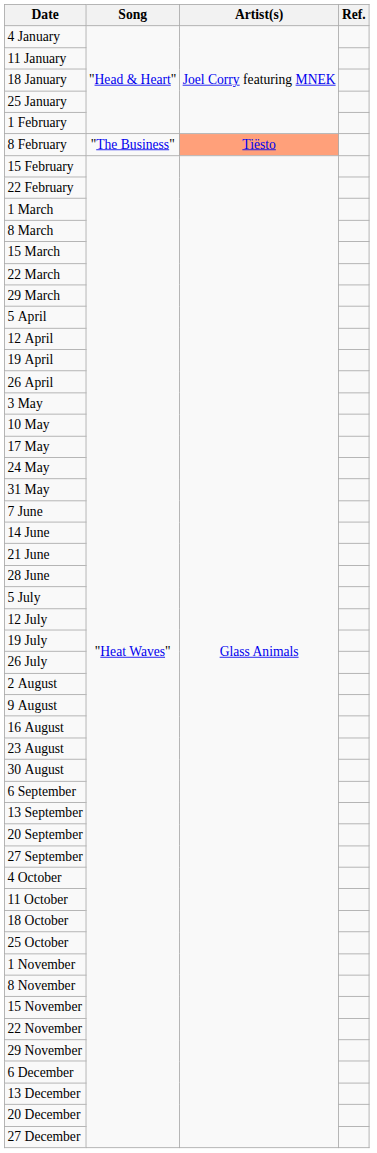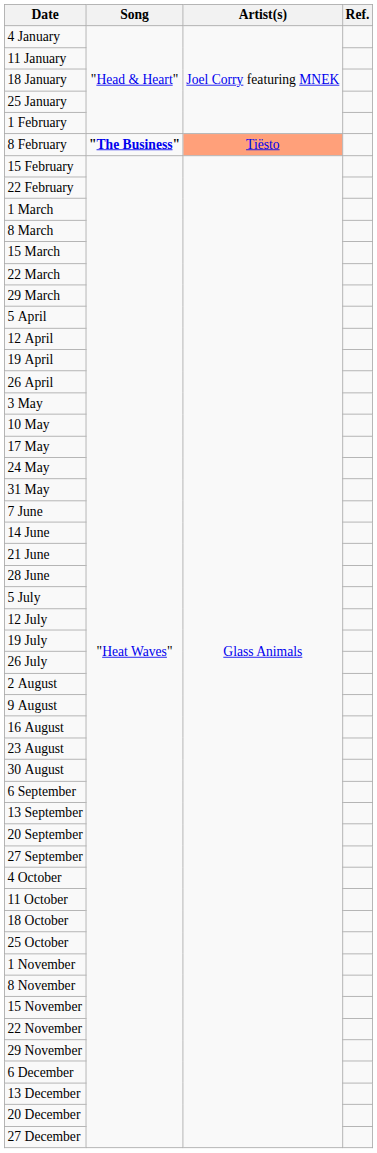(133, 144) normal -> (135, 144) bold
